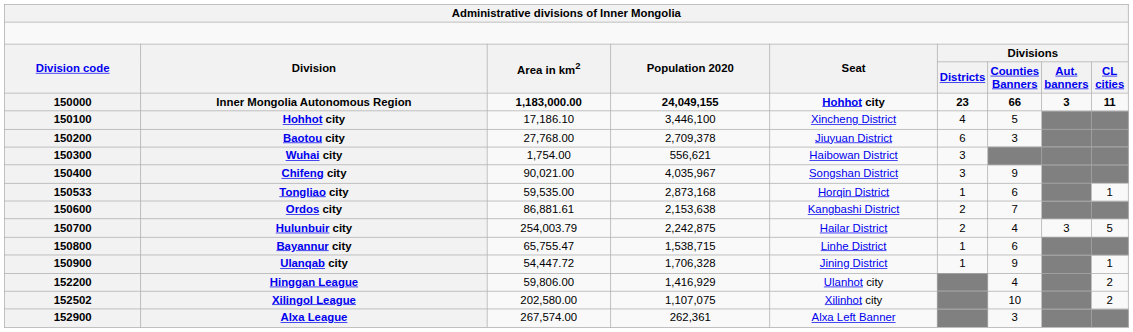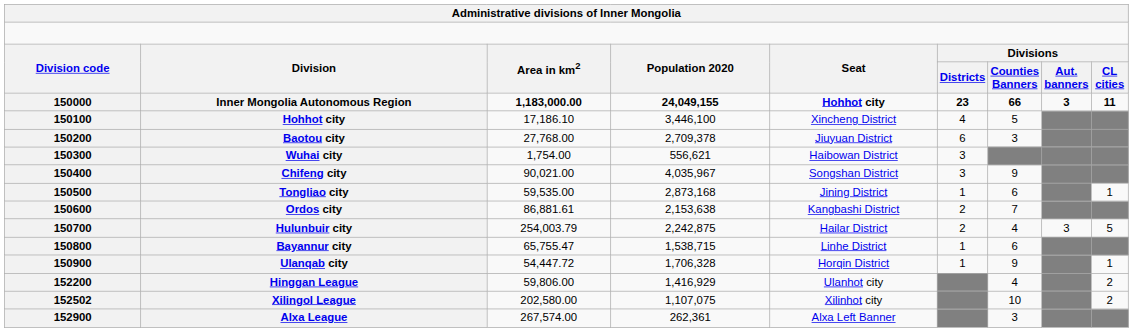(73, 192) 150533 -> (73, 192) 150500
(854, 192) Horqin District -> (854, 192) Jining District
(854, 264) Jining District -> (854, 264) Horqin District
